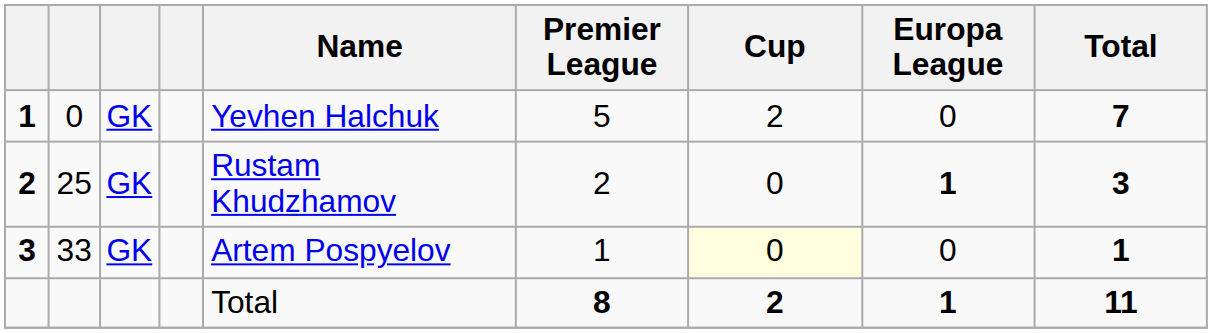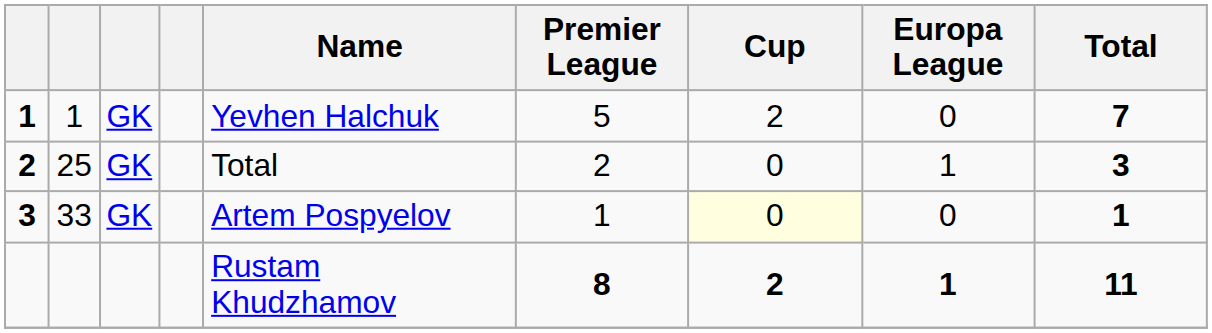(74, 115) 0 -> (74, 115) 1
(304, 183) Rustam Khudzhamov -> (245, 165) Total
(948, 183) bold -> (948, 165) normal
(245, 301) Total -> (304, 284) Rustam Khudzhamov
